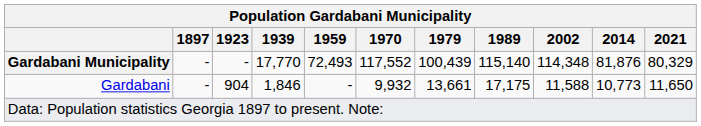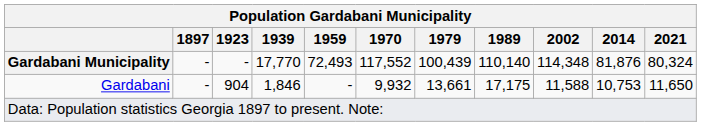(504, 62) 115,140 -> (504, 62) 110,140
(670, 62) 80,329 -> (670, 62) 80,324
(619, 86) 10,773 -> (619, 86) 10,753
